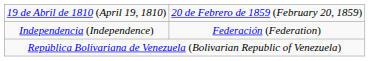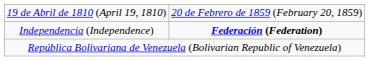(267, 30) normal -> (267, 30) bold
